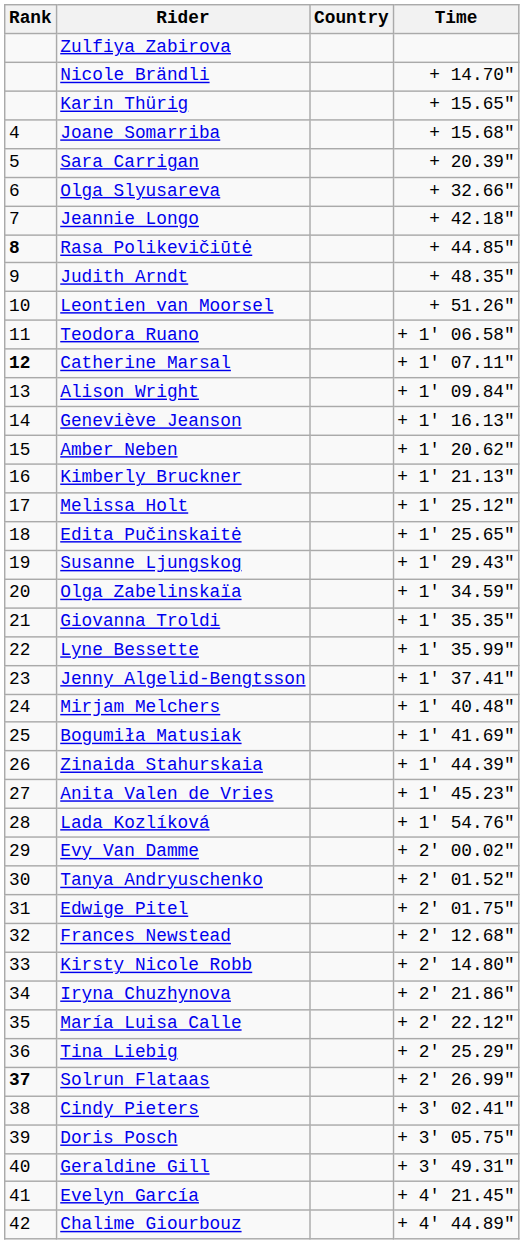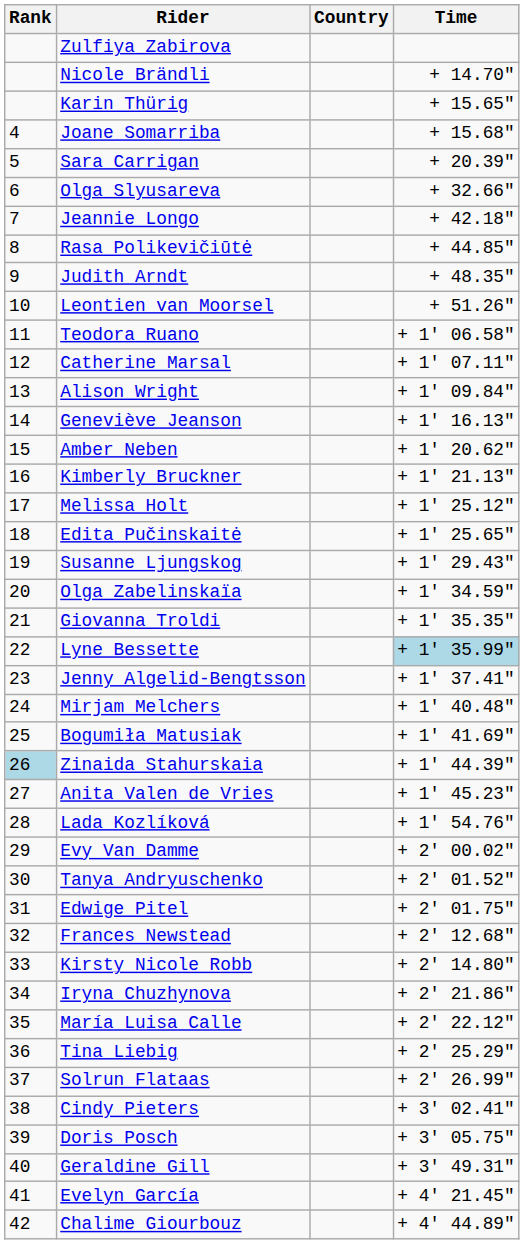(14, 249) bold -> (14, 249) normal
(20, 364) bold -> (20, 364) normal
(456, 651) no background -> (456, 651) lightblue background
(20, 766) no background -> (20, 766) lightblue background
(20, 1082) bold -> (20, 1082) normal
